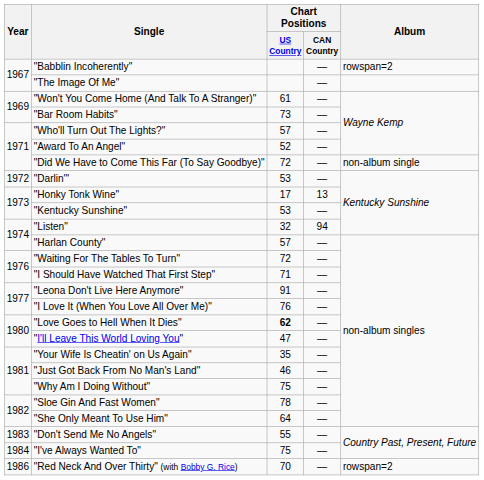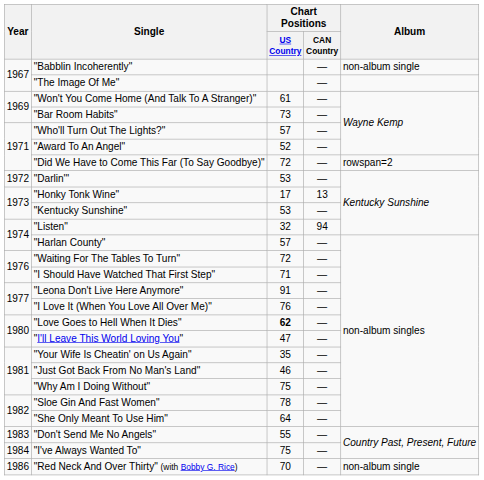(368, 67) rowspan=2 -> (381, 67) non-album single
(381, 163) non-album single -> (368, 163) rowspan=2
(368, 466) rowspan=2 -> (381, 466) non-album single
